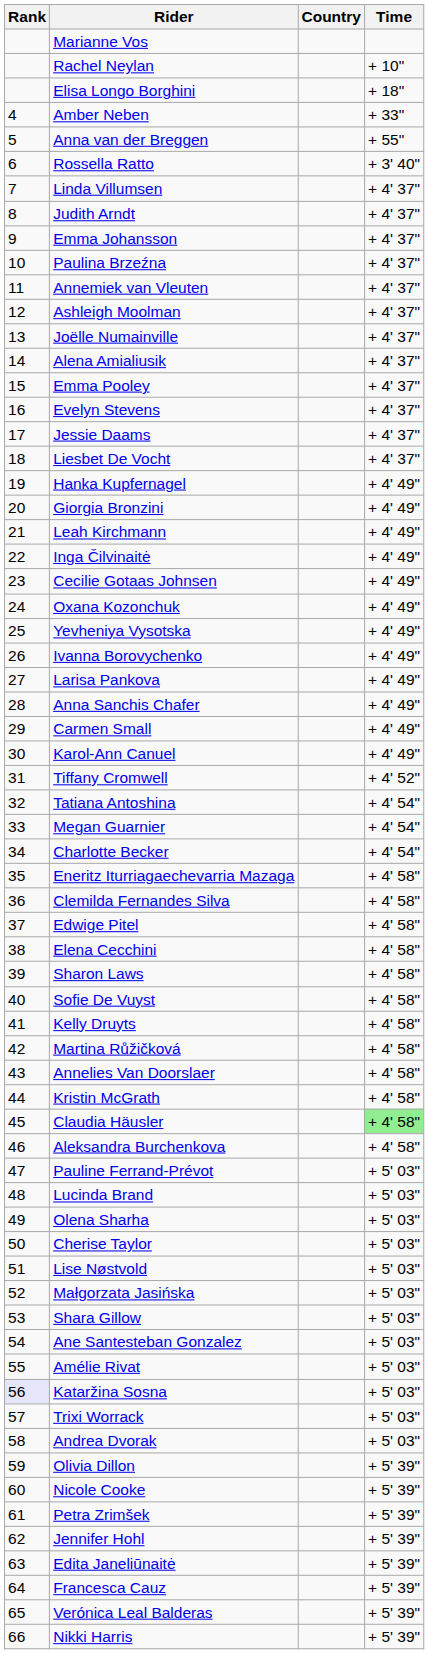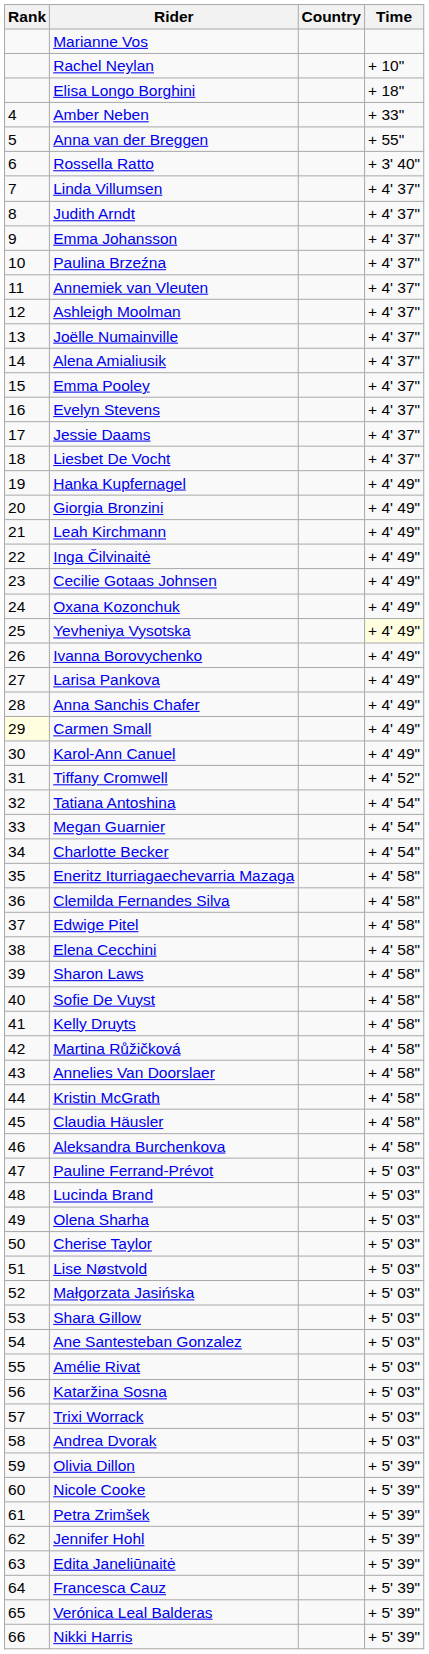(394, 631) no background -> (394, 631) lightyellow background
(17, 729) no background -> (17, 729) lightyellow background
(394, 1121) lightgreen background -> (394, 1121) no background
(17, 1391) lavender background -> (17, 1391) no background
